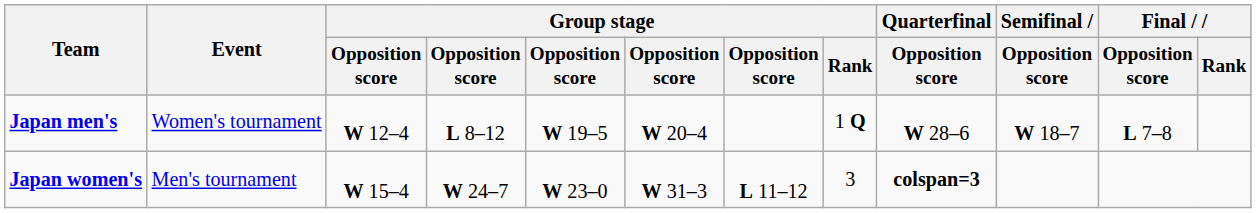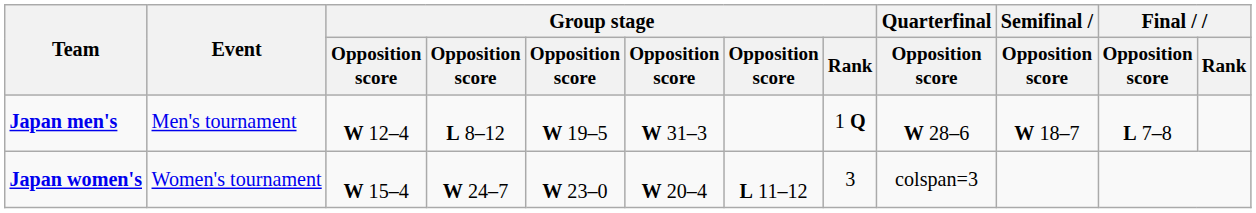(237, 122) Women's tournament -> (224, 122) Men's tournament
(674, 134) W 20–4 -> (674, 134) W 31–3
(224, 179) Men's tournament -> (237, 179) Women's tournament
(674, 190) W 31–3 -> (674, 190) W 20–4
(937, 179) bold -> (937, 179) normal
